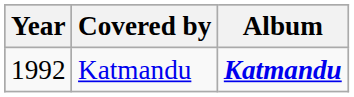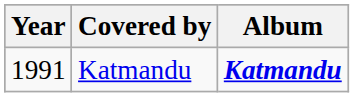(38, 69) 1992 -> (38, 69) 1991
